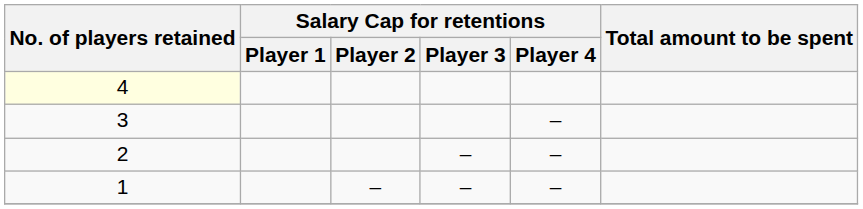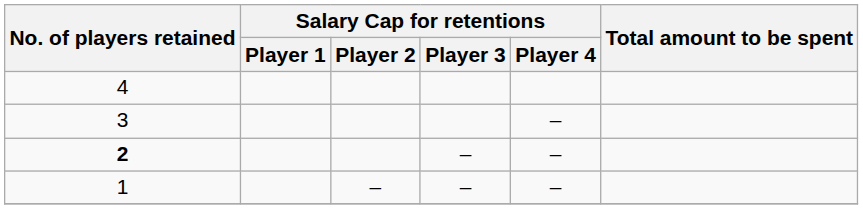(122, 87) lightyellow background -> (122, 87) no background
(122, 154) normal -> (122, 154) bold
